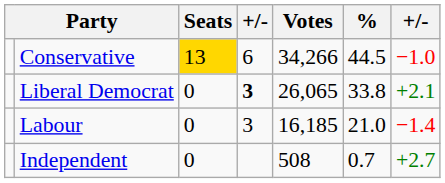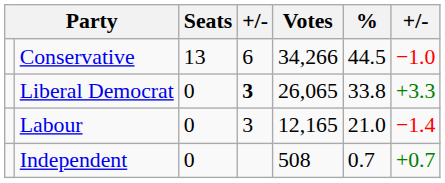(195, 56) gold background -> (195, 56) no background
(416, 90) +2.1 -> (416, 90) +3.3
(308, 125) 16,185 -> (308, 125) 12,165
(416, 159) +2.7 -> (416, 159) +0.7
